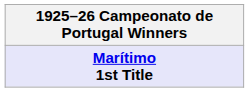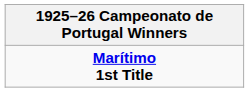(124, 66) lavender background -> (124, 66) no background
